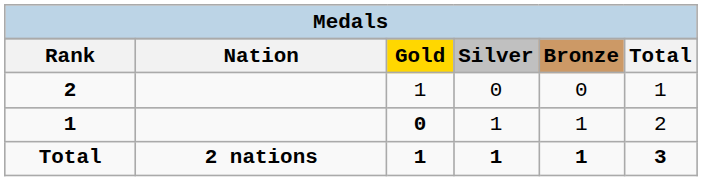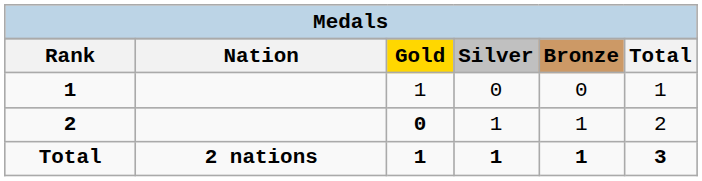(70, 90) 2 -> (70, 90) 1
(70, 124) 1 -> (70, 124) 2
